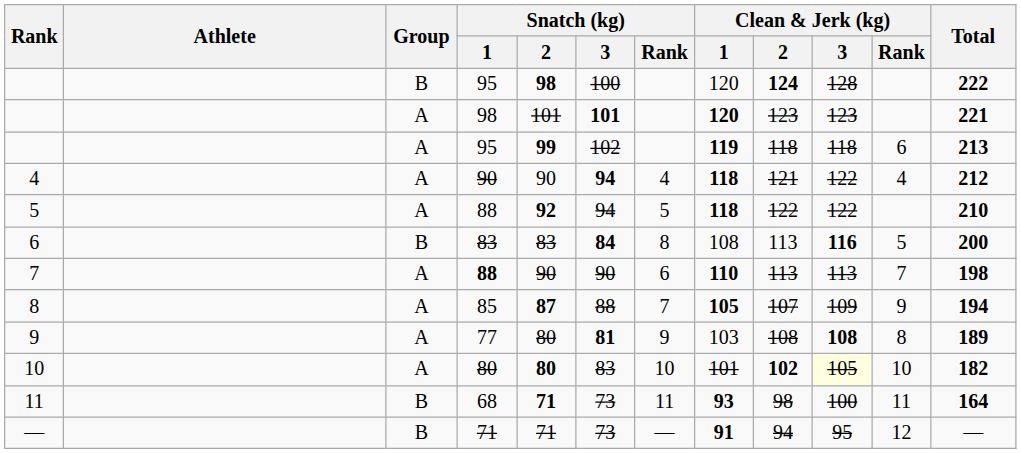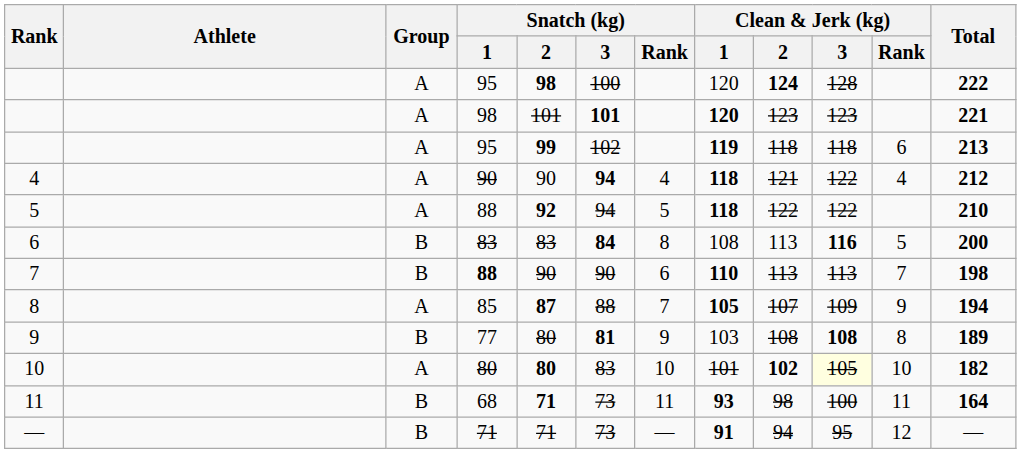(421, 83) B -> (421, 83) A
(421, 274) A -> (421, 274) B
(421, 337) A -> (421, 337) B
